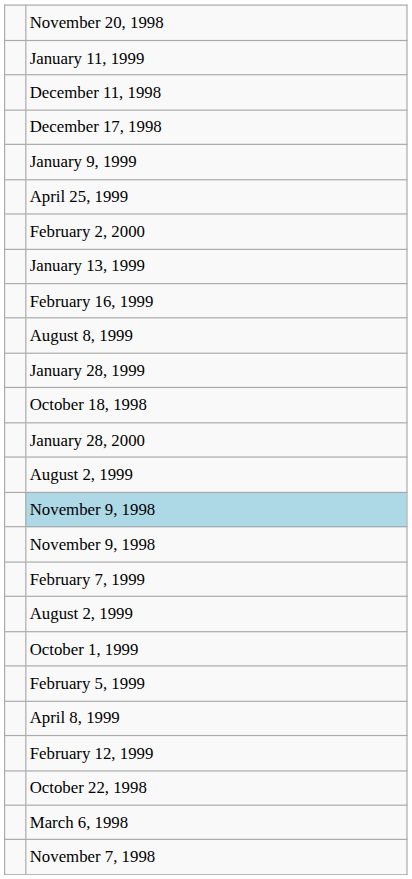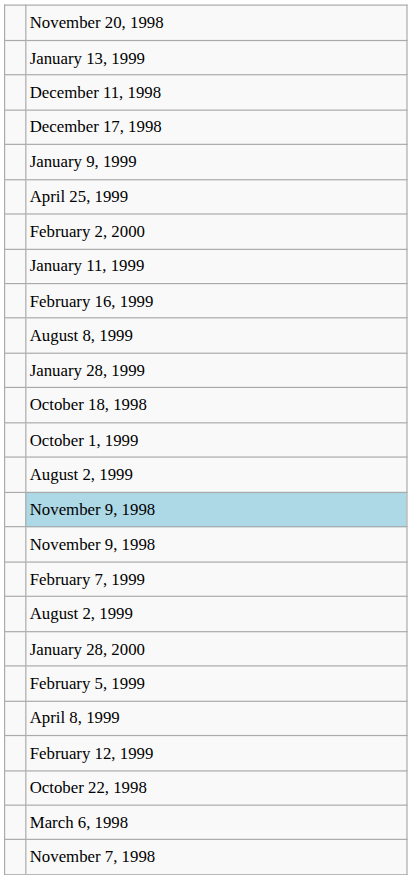(87, 57) January 11, 1999 -> (87, 57) January 13, 1999
(87, 266) January 13, 1999 -> (87, 266) January 11, 1999
(87, 440) January 28, 2000 -> (84, 440) October 1, 1999
(84, 648) October 1, 1999 -> (87, 648) January 28, 2000
